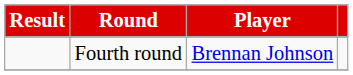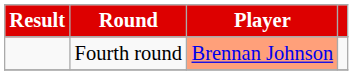(262, 53) no background -> (262, 53) lightsalmon background
